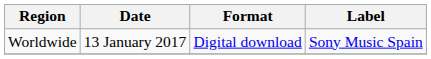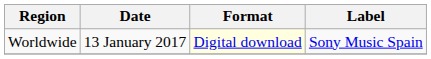(248, 41) no background -> (248, 41) lightyellow background
